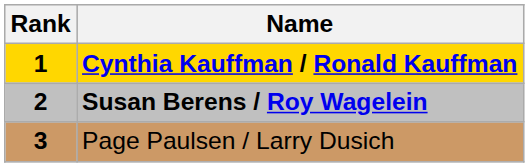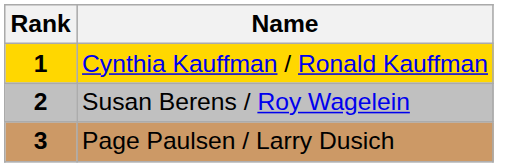(300, 63) bold -> (285, 63) normal
(255, 102) bold -> (246, 102) normal
